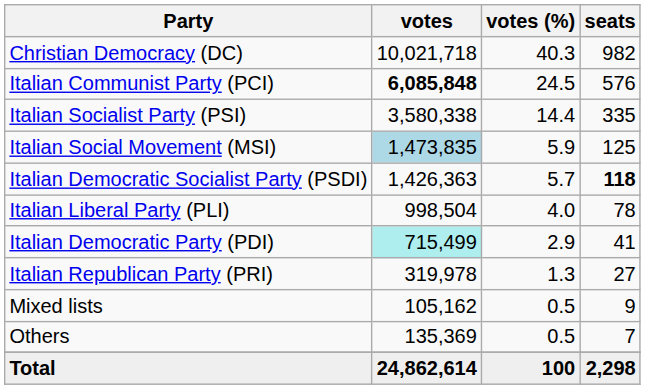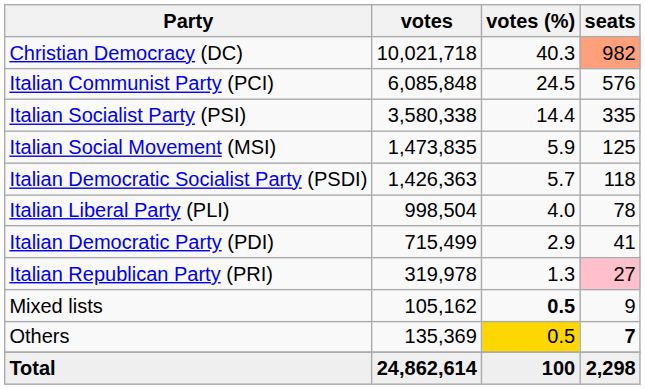(619, 53) no background -> (619, 53) lightsalmon background
(432, 84) bold -> (432, 84) normal
(432, 147) lightblue background -> (432, 147) no background
(620, 179) bold -> (620, 179) normal
(441, 242) paleturquoise background -> (441, 242) no background
(625, 274) no background -> (625, 274) pink background
(561, 305) normal -> (561, 305) bold
(561, 337) no background -> (561, 337) gold background
(630, 337) normal -> (630, 337) bold
